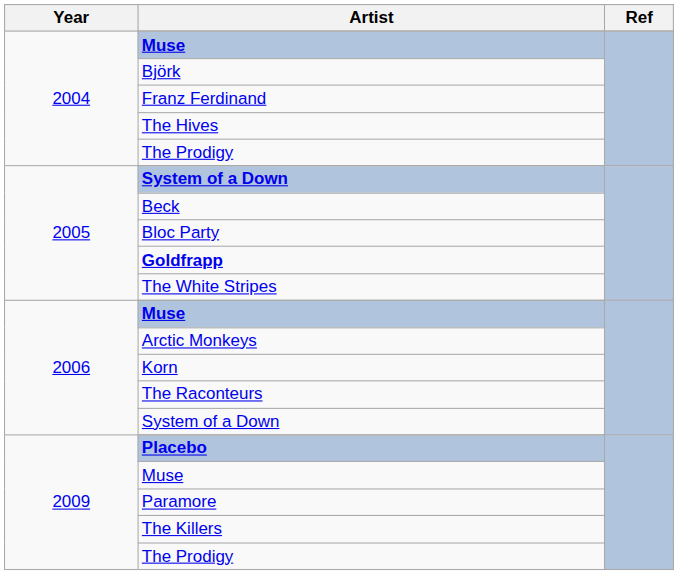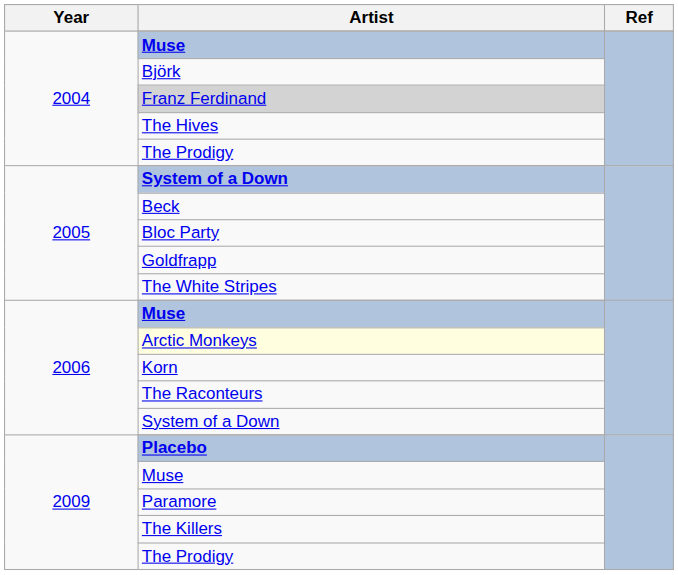(204, 98) no background -> (204, 98) lightgrey background
(182, 260) bold -> (179, 260) normal
(199, 340) no background -> (199, 340) lightyellow background
